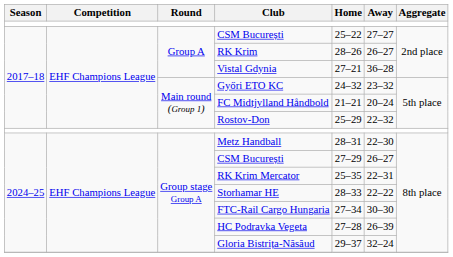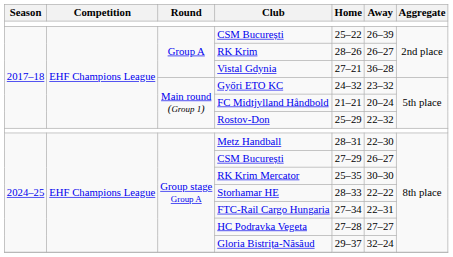(380, 34) 27–27 -> (380, 34) 26–39
(380, 175) 22–31 -> (380, 175) 30–30
(380, 209) 30–30 -> (380, 209) 22–31
(380, 226) 26–39 -> (380, 226) 27–27
